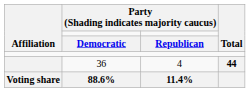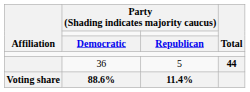(180, 64) 4 -> (180, 64) 5
